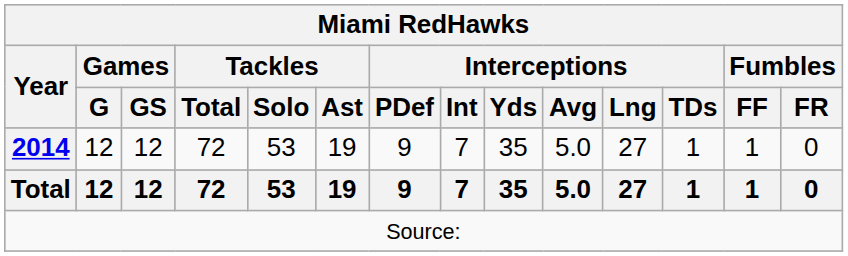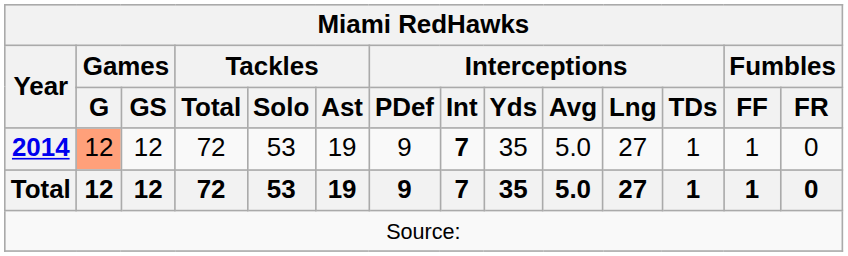(99, 148) no background -> (99, 148) lightsalmon background
(462, 148) normal -> (462, 148) bold
